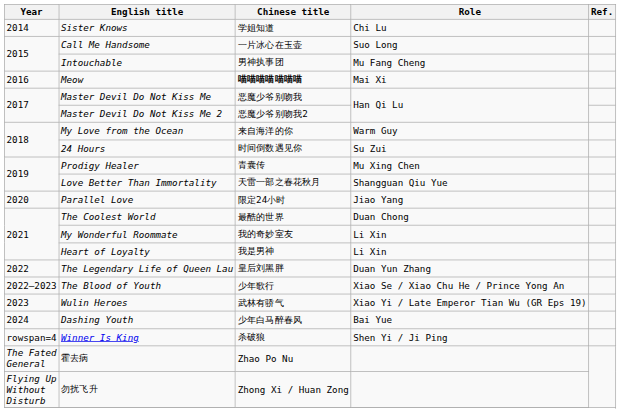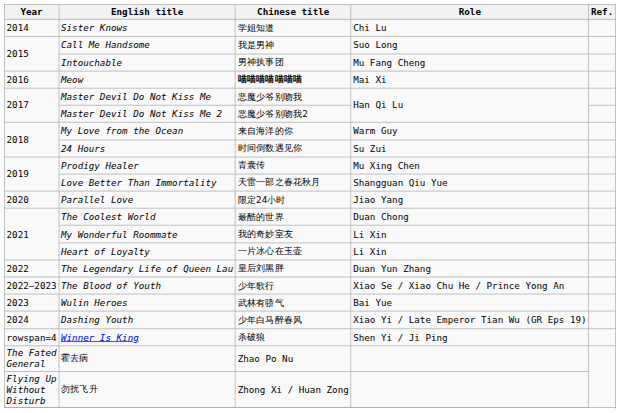(270, 45) 一片冰心在玉壶 -> (256, 45) 我是男神
(256, 251) 我是男神 -> (270, 251) 一片冰心在玉壶
(470, 303) Xiao Yi / Late Emperor Tian Wu (GR Eps 19) -> (373, 303) Bai Yue
(373, 320) Bai Yue -> (470, 320) Xiao Yi / Late Emperor Tian Wu (GR Eps 19)
